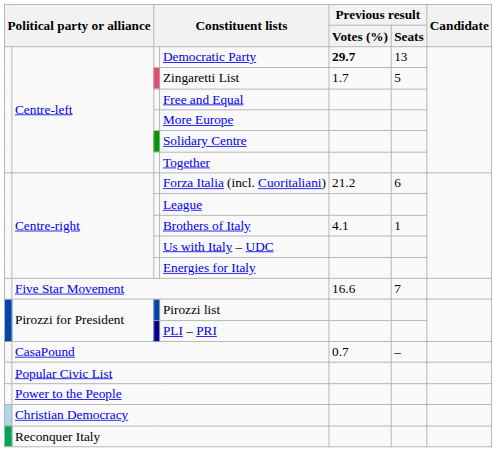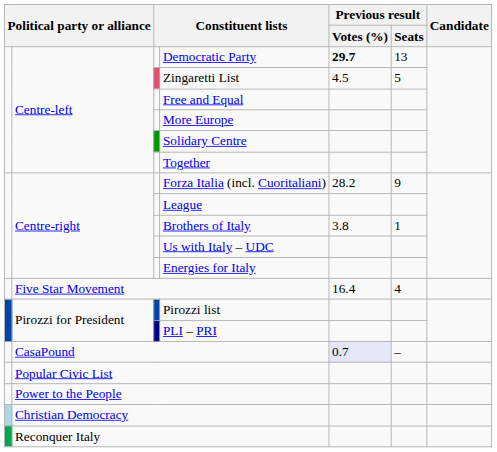(340, 78) 1.7 -> (340, 78) 4.5
(344, 183) 21.2 -> (344, 183) 28.2
(397, 183) 6 -> (397, 183) 9
(340, 225) 4.1 -> (340, 225) 3.8
(344, 288) 16.6 -> (344, 288) 16.4
(397, 288) 7 -> (397, 288) 4
(340, 352) no background -> (340, 352) lavender background
